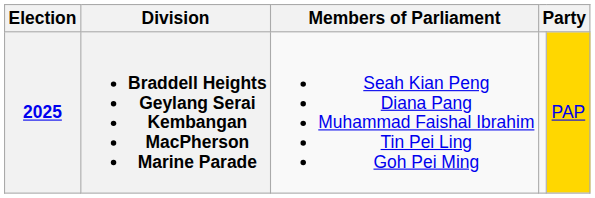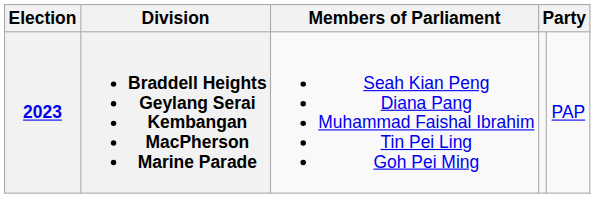(42, 112) 2025 -> (42, 112) 2023
(568, 112) gold background -> (568, 112) no background
